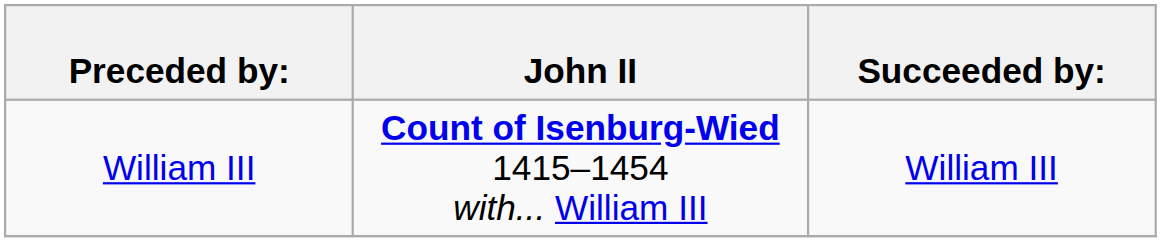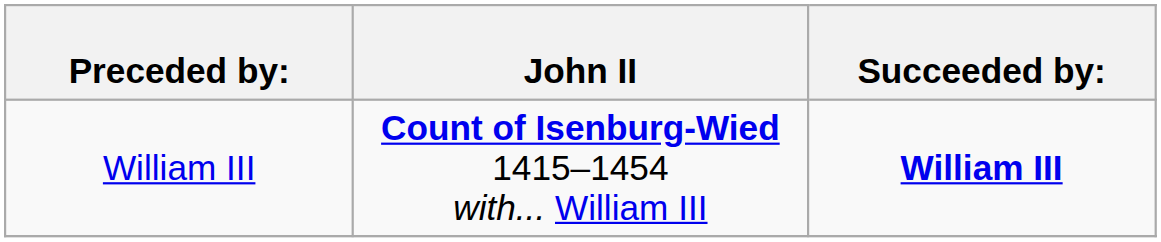(982, 167) normal -> (982, 167) bold
